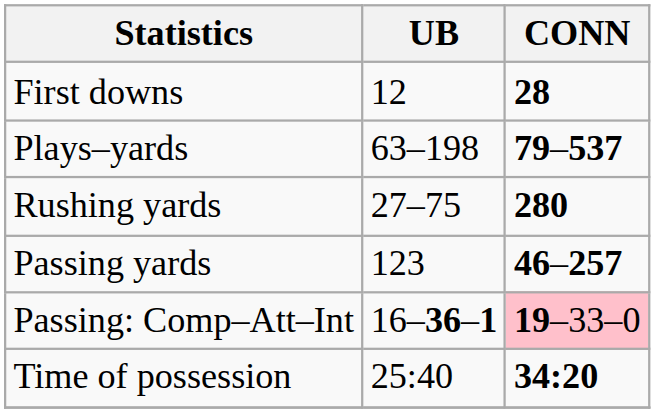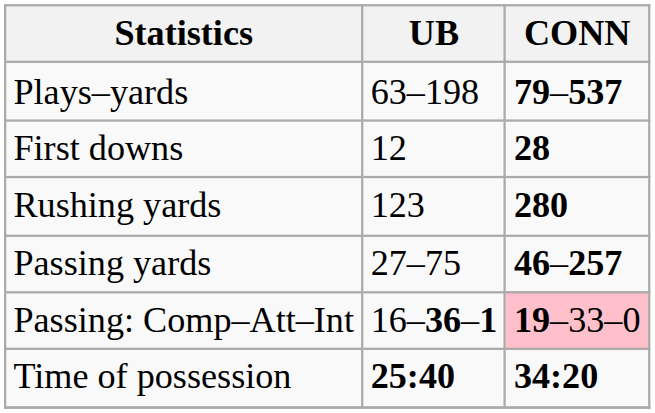rows swapped: (98, 90) <-> (101, 148)
(416, 205) 27–75 -> (398, 205) 123
(398, 262) 123 -> (416, 262) 27–75
(412, 377) normal -> (413, 377) bold
